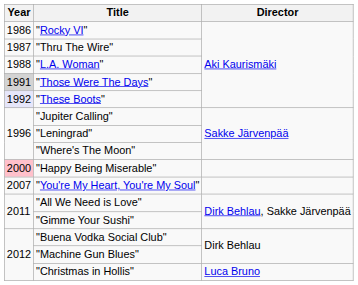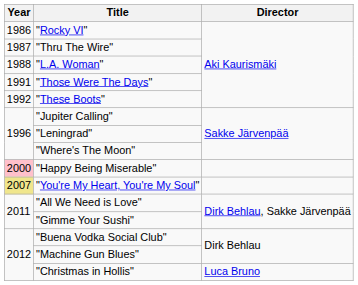(19, 82) lightgrey background -> (19, 82) no background
(19, 99) lavender background -> (19, 99) no background
(19, 185) no background -> (19, 185) khaki background
